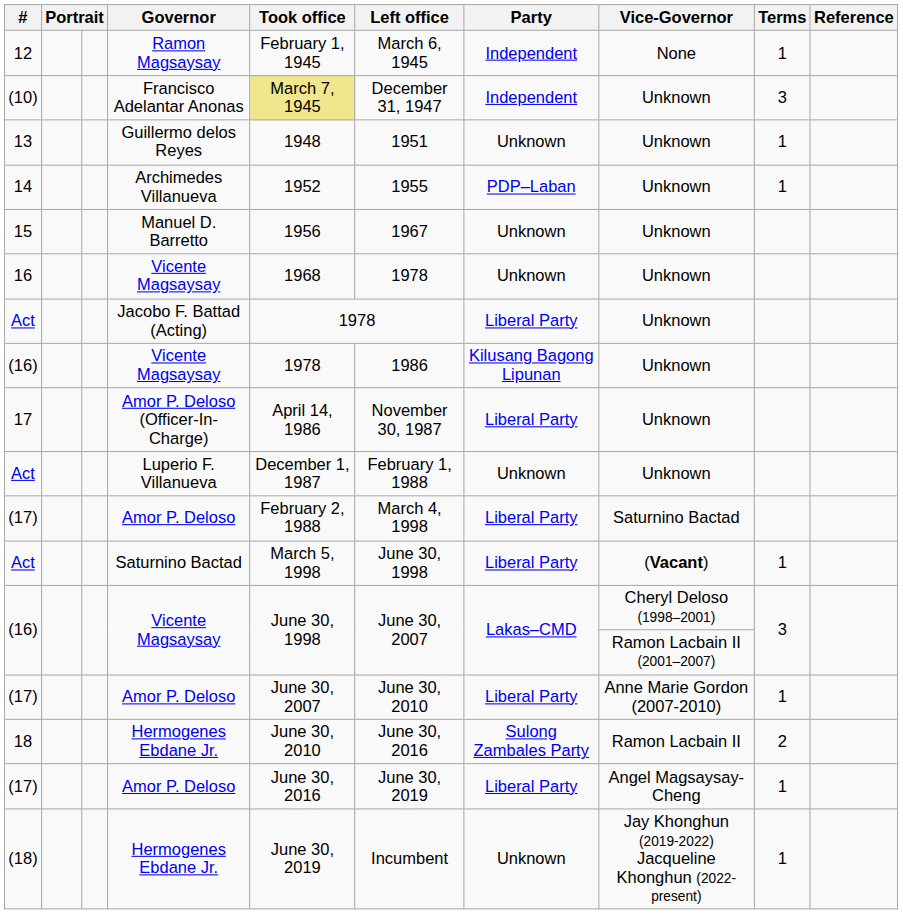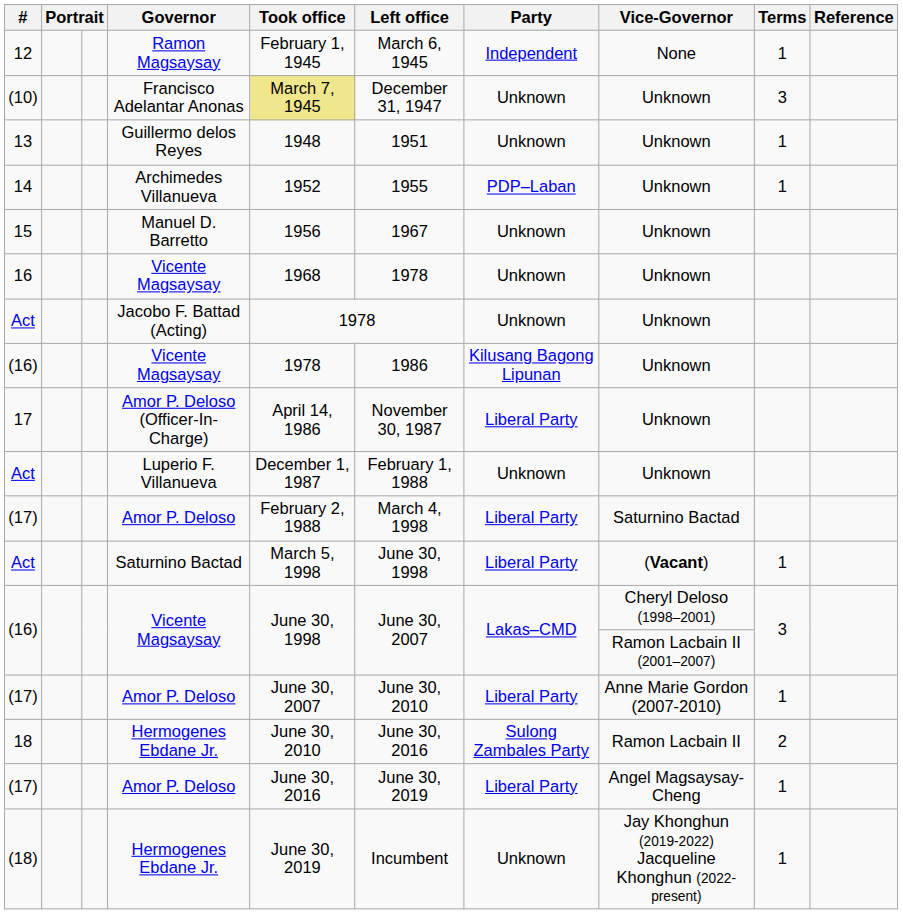(531, 97) Independent -> (531, 97) Unknown
(531, 321) Liberal Party -> (531, 321) Unknown
